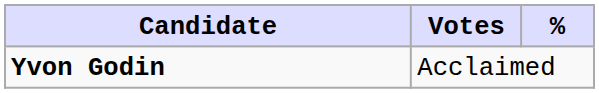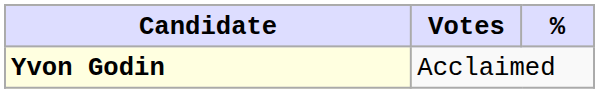(88, 68) no background -> (88, 68) lightyellow background
